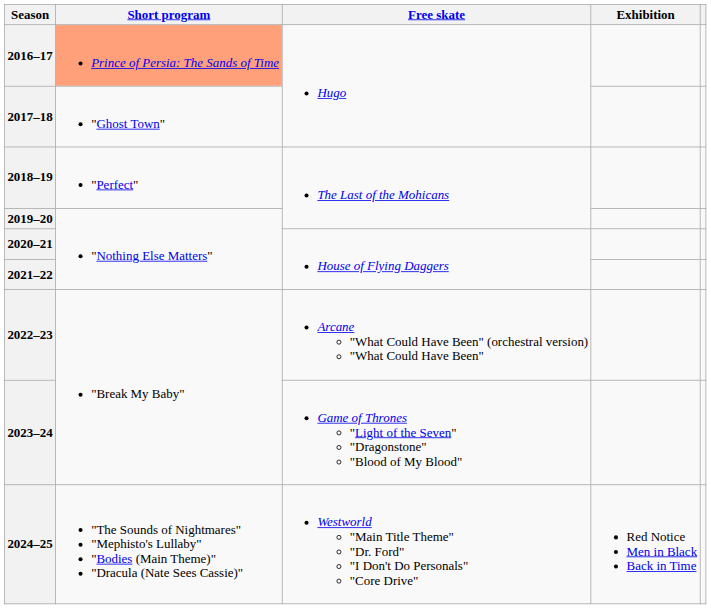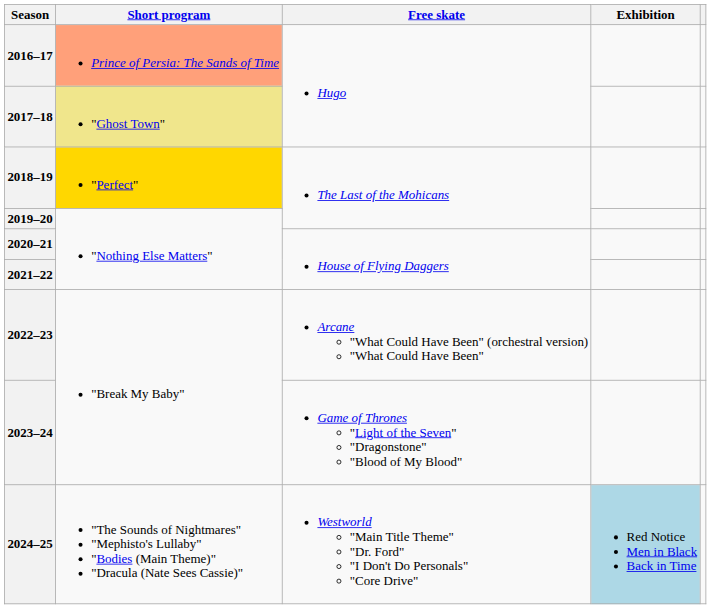(169, 124) no background -> (169, 124) khaki background
(169, 185) no background -> (169, 185) gold background
(646, 552) no background -> (646, 552) lightblue background
